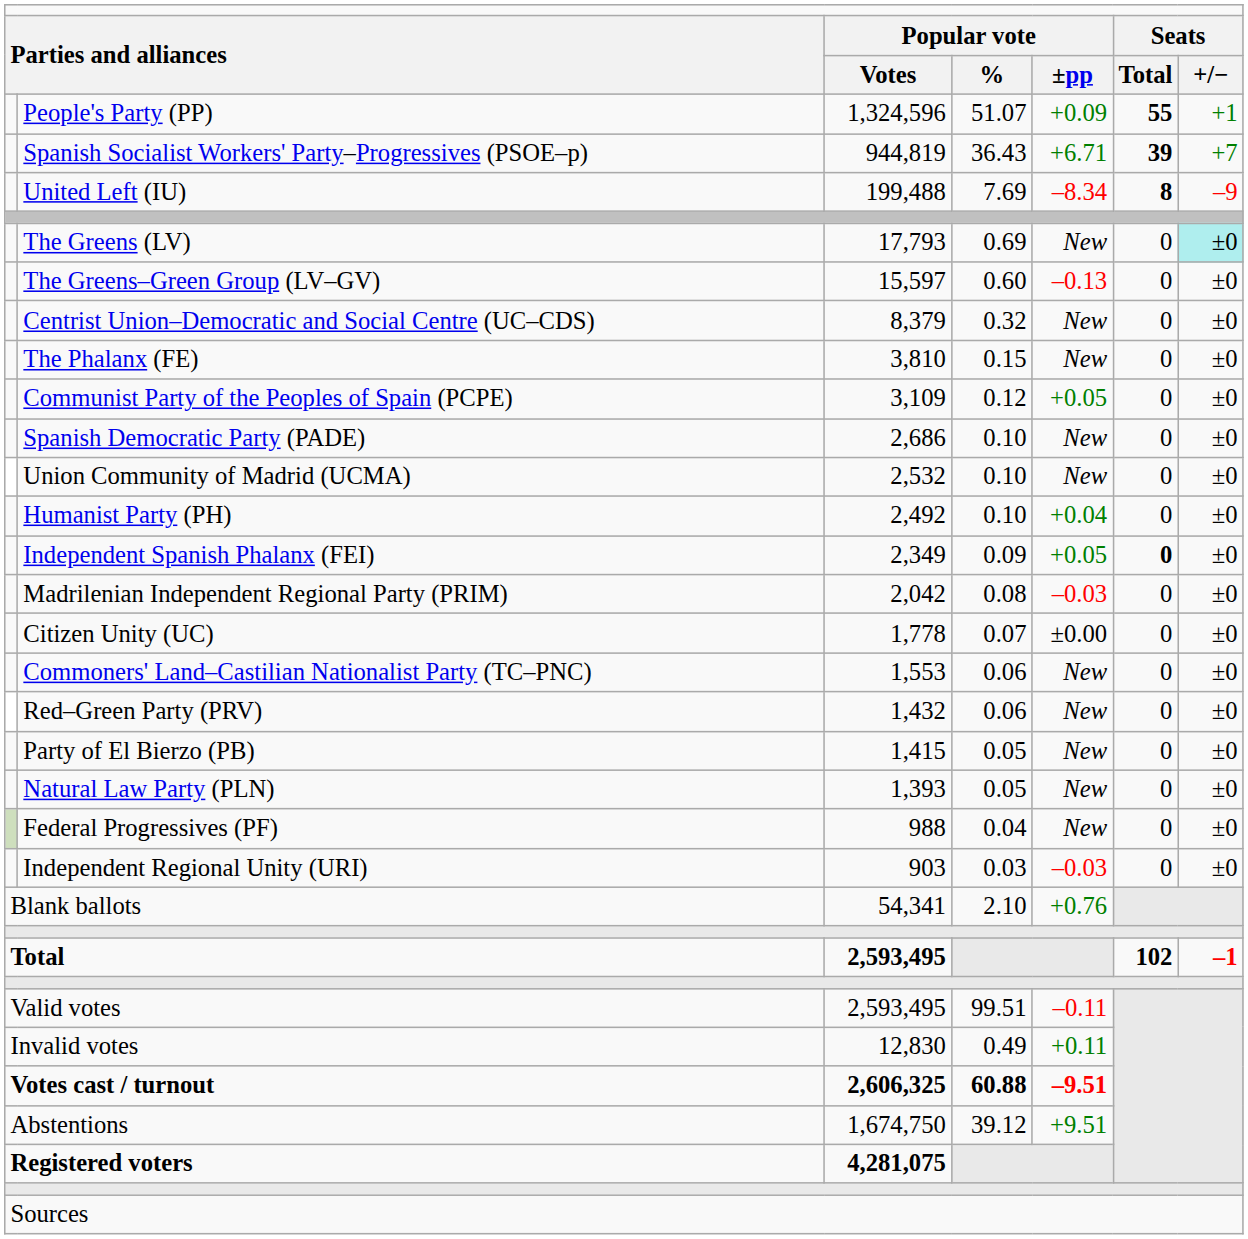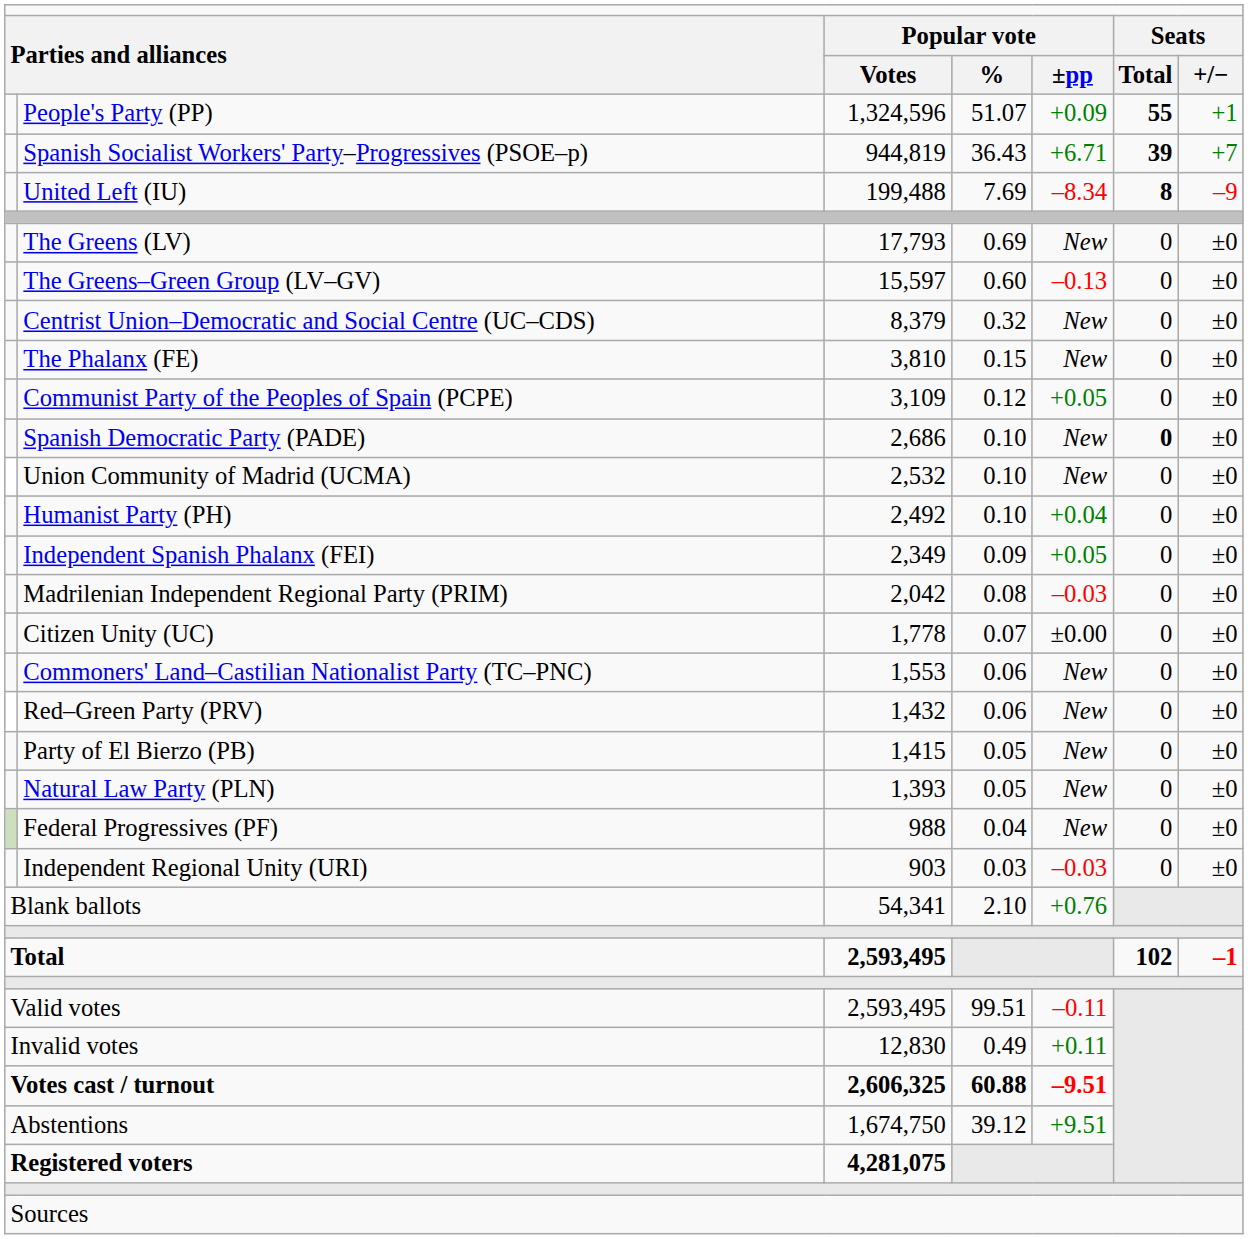(1225, 242) paleturquoise background -> (1225, 242) no background
(1166, 437) normal -> (1166, 437) bold
(1166, 554) bold -> (1166, 554) normal
